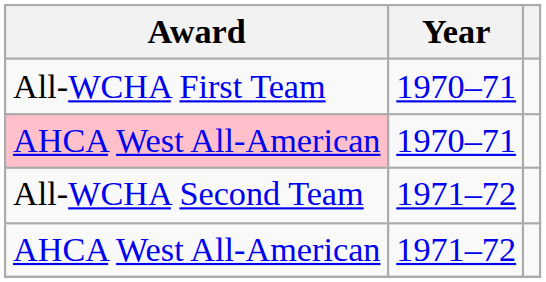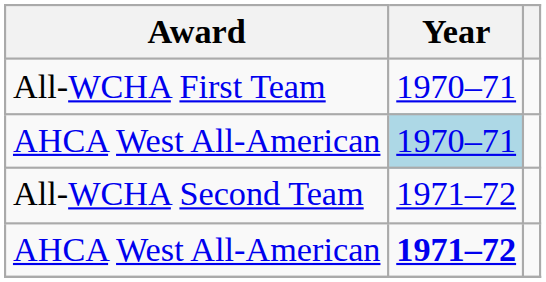(197, 140) pink background -> (197, 140) no background
(456, 140) no background -> (456, 140) lightblue background
(456, 248) normal -> (456, 248) bold
